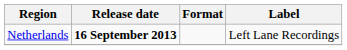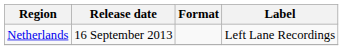(125, 34) bold -> (123, 34) normal
